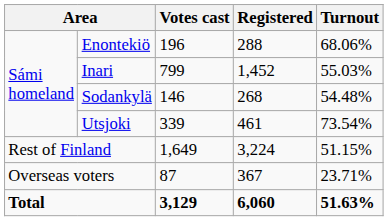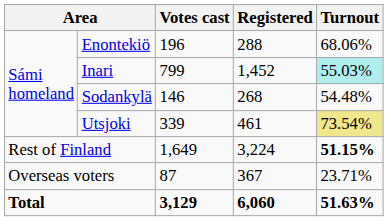(346, 70) no background -> (346, 70) paleturquoise background
(346, 123) no background -> (346, 123) khaki background
(346, 149) normal -> (348, 149) bold
